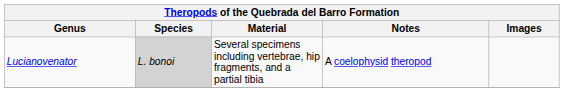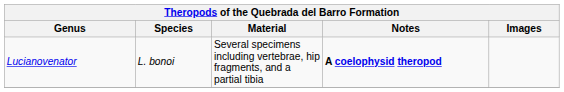(156, 62) lightgrey background -> (156, 62) no background
(378, 62) normal -> (383, 62) bold
